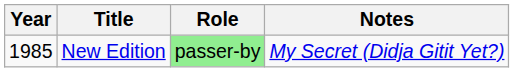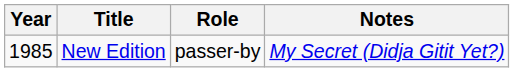(218, 50) lightgreen background -> (218, 50) no background
